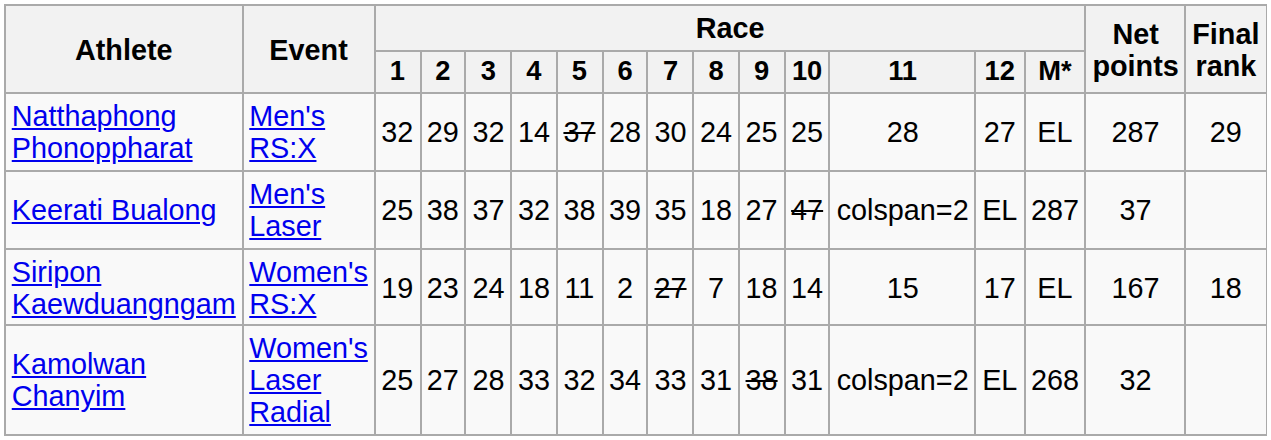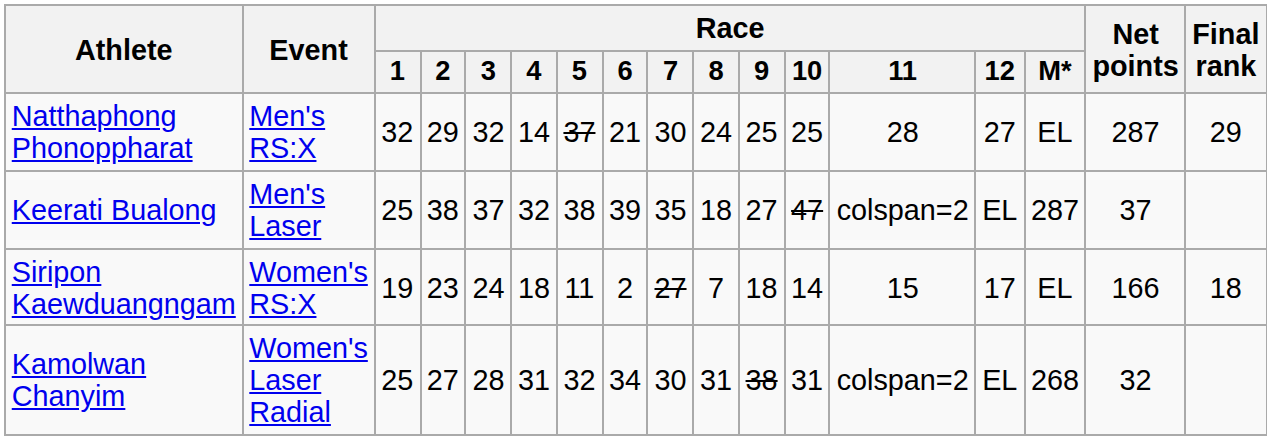(625, 133) 28 -> (625, 133) 21
(1136, 288) 167 -> (1136, 288) 166
(534, 381) 33 -> (534, 381) 31
(671, 381) 33 -> (671, 381) 30
